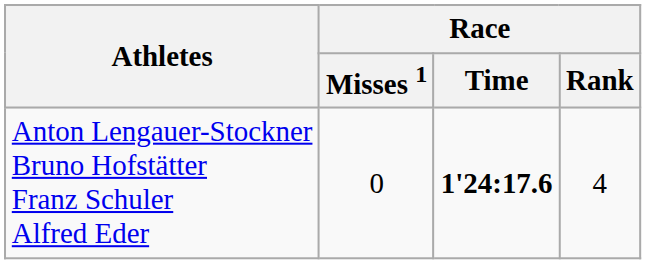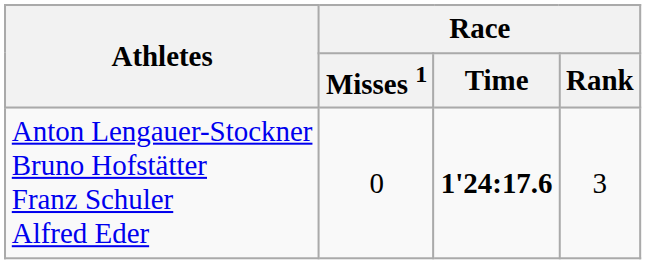(600, 183) 4 -> (600, 183) 3
